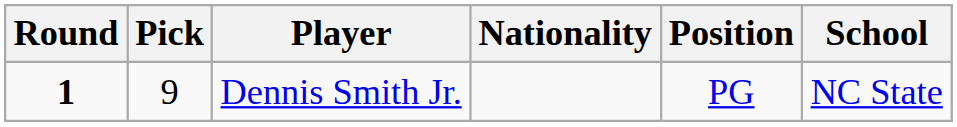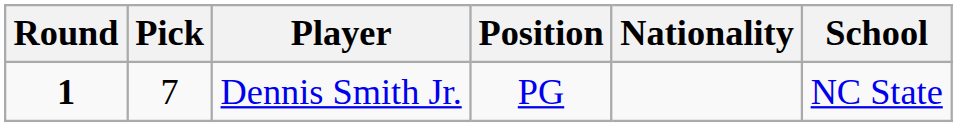columns swapped: (731, 33) <-> (565, 33)
(170, 90) 9 -> (170, 90) 7
